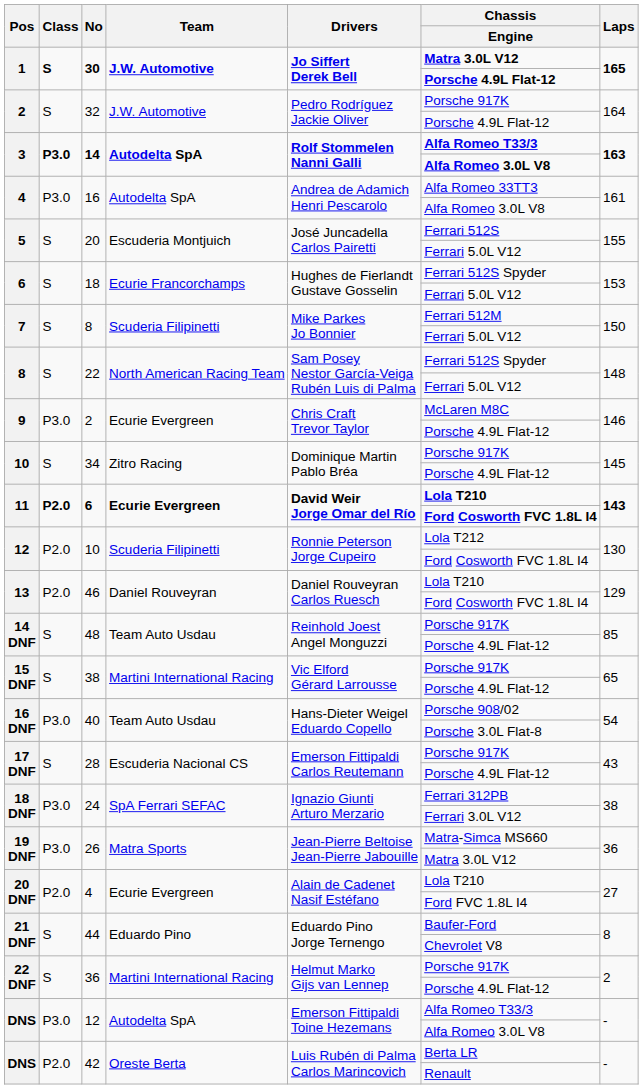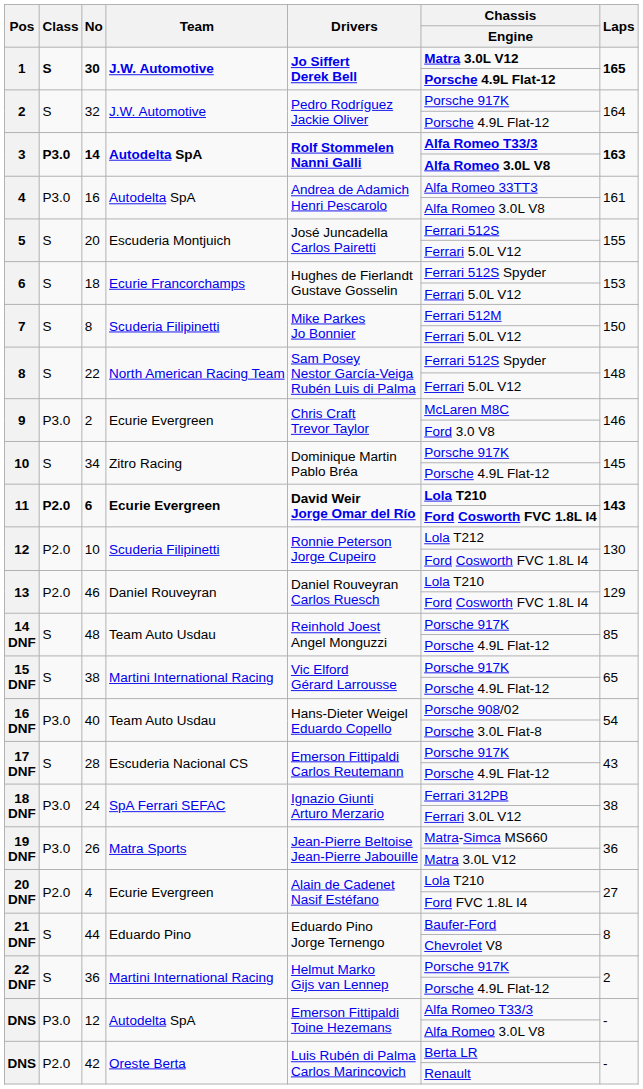(487, 431) Porsche 4.9L Flat-12 -> (460, 431) Ford 3.0 V8
